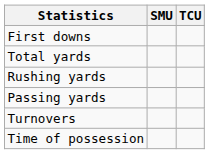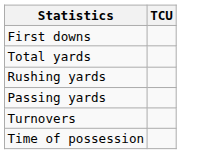- column: (162, 15)
